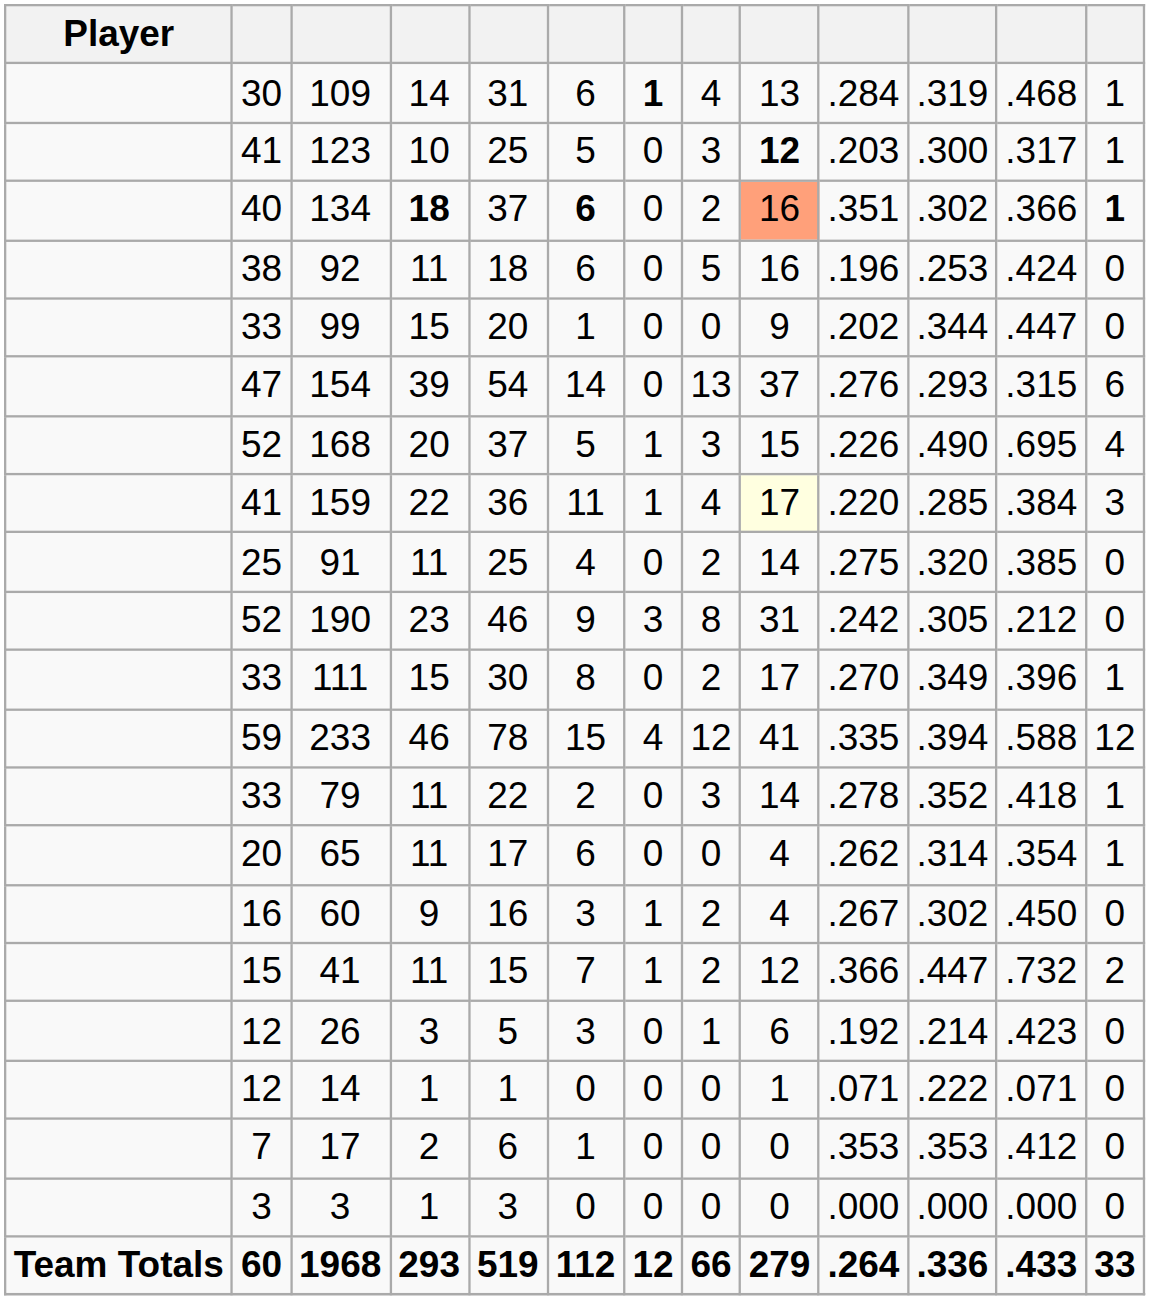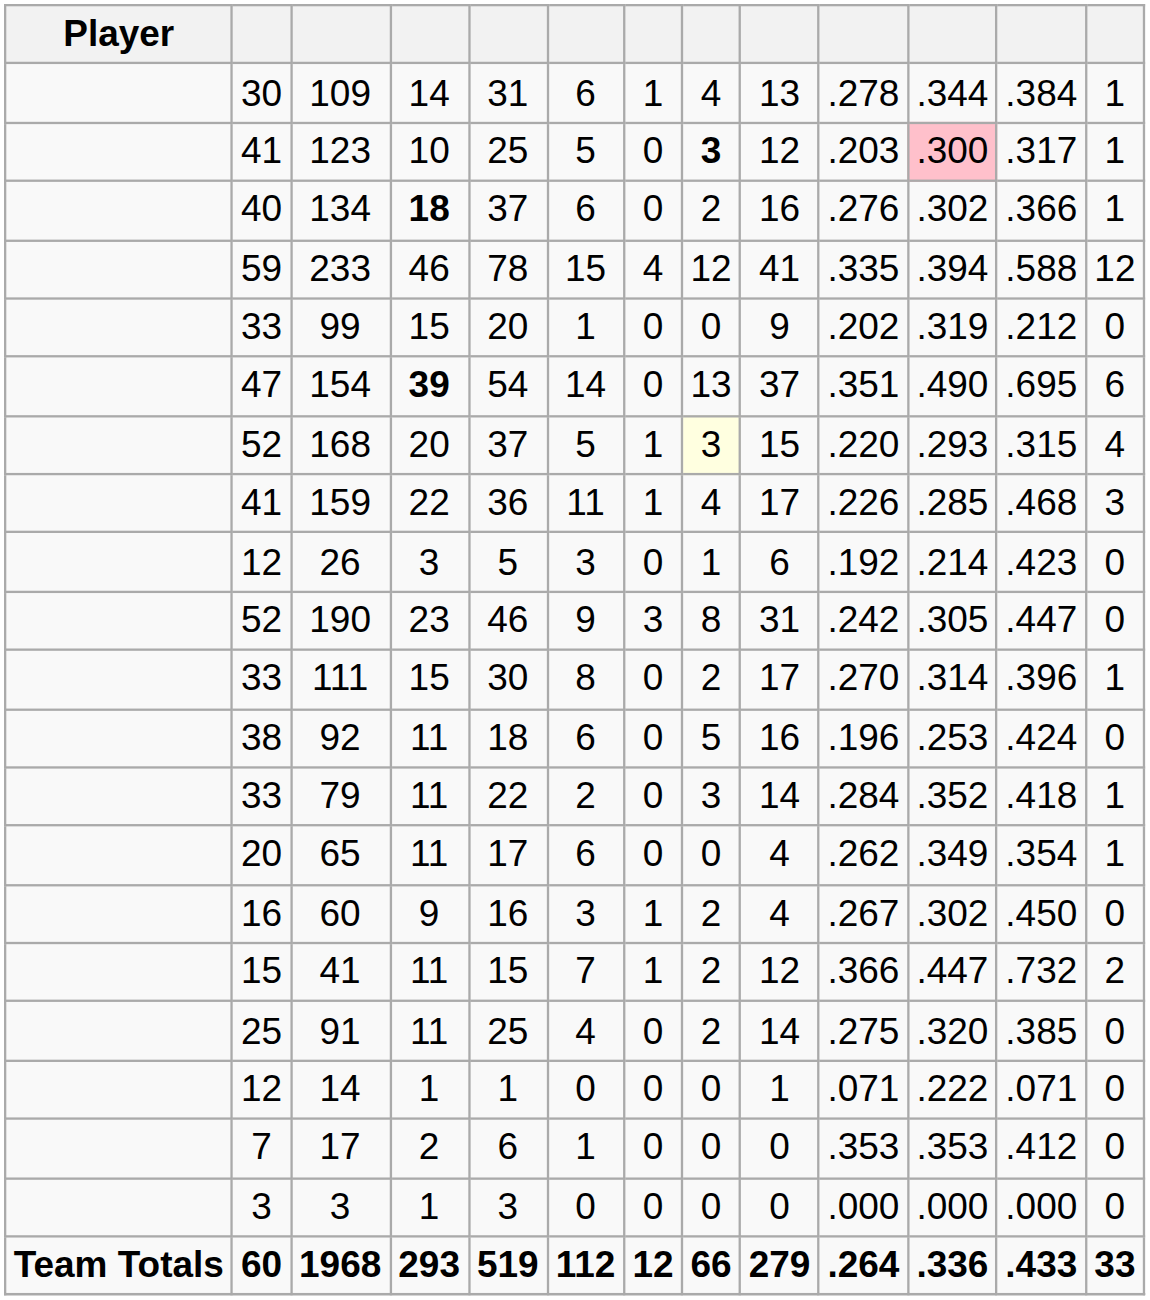(653, 92) bold -> (653, 92) normal
(863, 92) .284 -> (863, 92) .278
(952, 92) .319 -> (952, 92) .344
(1041, 92) .468 -> (1041, 92) .384
(711, 151) normal -> (711, 151) bold
(780, 151) bold -> (780, 151) normal
(952, 151) no background -> (952, 151) pink background
(586, 209) bold -> (586, 209) normal
(780, 209) lightsalmon background -> (780, 209) no background
(863, 209) .351 -> (863, 209) .276
(1115, 209) bold -> (1115, 209) normal
rows swapped: (340, 737) <-> (340, 268)
(952, 326) .344 -> (952, 326) .319
(1041, 326) .447 -> (1041, 326) .212
(429, 385) normal -> (429, 385) bold
(863, 385) .276 -> (863, 385) .351
(952, 385) .293 -> (952, 385) .490
(1041, 385) .315 -> (1041, 385) .695
(711, 444) no background -> (711, 444) lightyellow background
(863, 444) .226 -> (863, 444) .220
(952, 444) .490 -> (952, 444) .293
(1041, 444) .695 -> (1041, 444) .315
(780, 502) lightyellow background -> (780, 502) no background
(863, 502) .220 -> (863, 502) .226
(1041, 502) .384 -> (1041, 502) .468
rows swapped: (340, 561) <-> (340, 1030)
(1041, 619) .212 -> (1041, 619) .447
(952, 678) .349 -> (952, 678) .314
(863, 795) .278 -> (863, 795) .284
(952, 854) .314 -> (952, 854) .349
